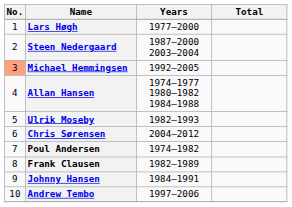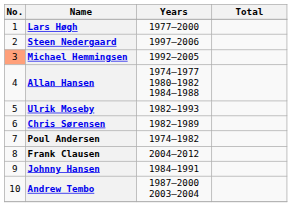(174, 47) 1987–2000 2003–2004 -> (174, 42) 1997–2006
(174, 134) 2004–2012 -> (174, 123) 1982–1989
(174, 164) 1982–1989 -> (174, 154) 2004–2012
(174, 194) 1997–2006 -> (174, 189) 1987–2000 2003–2004
